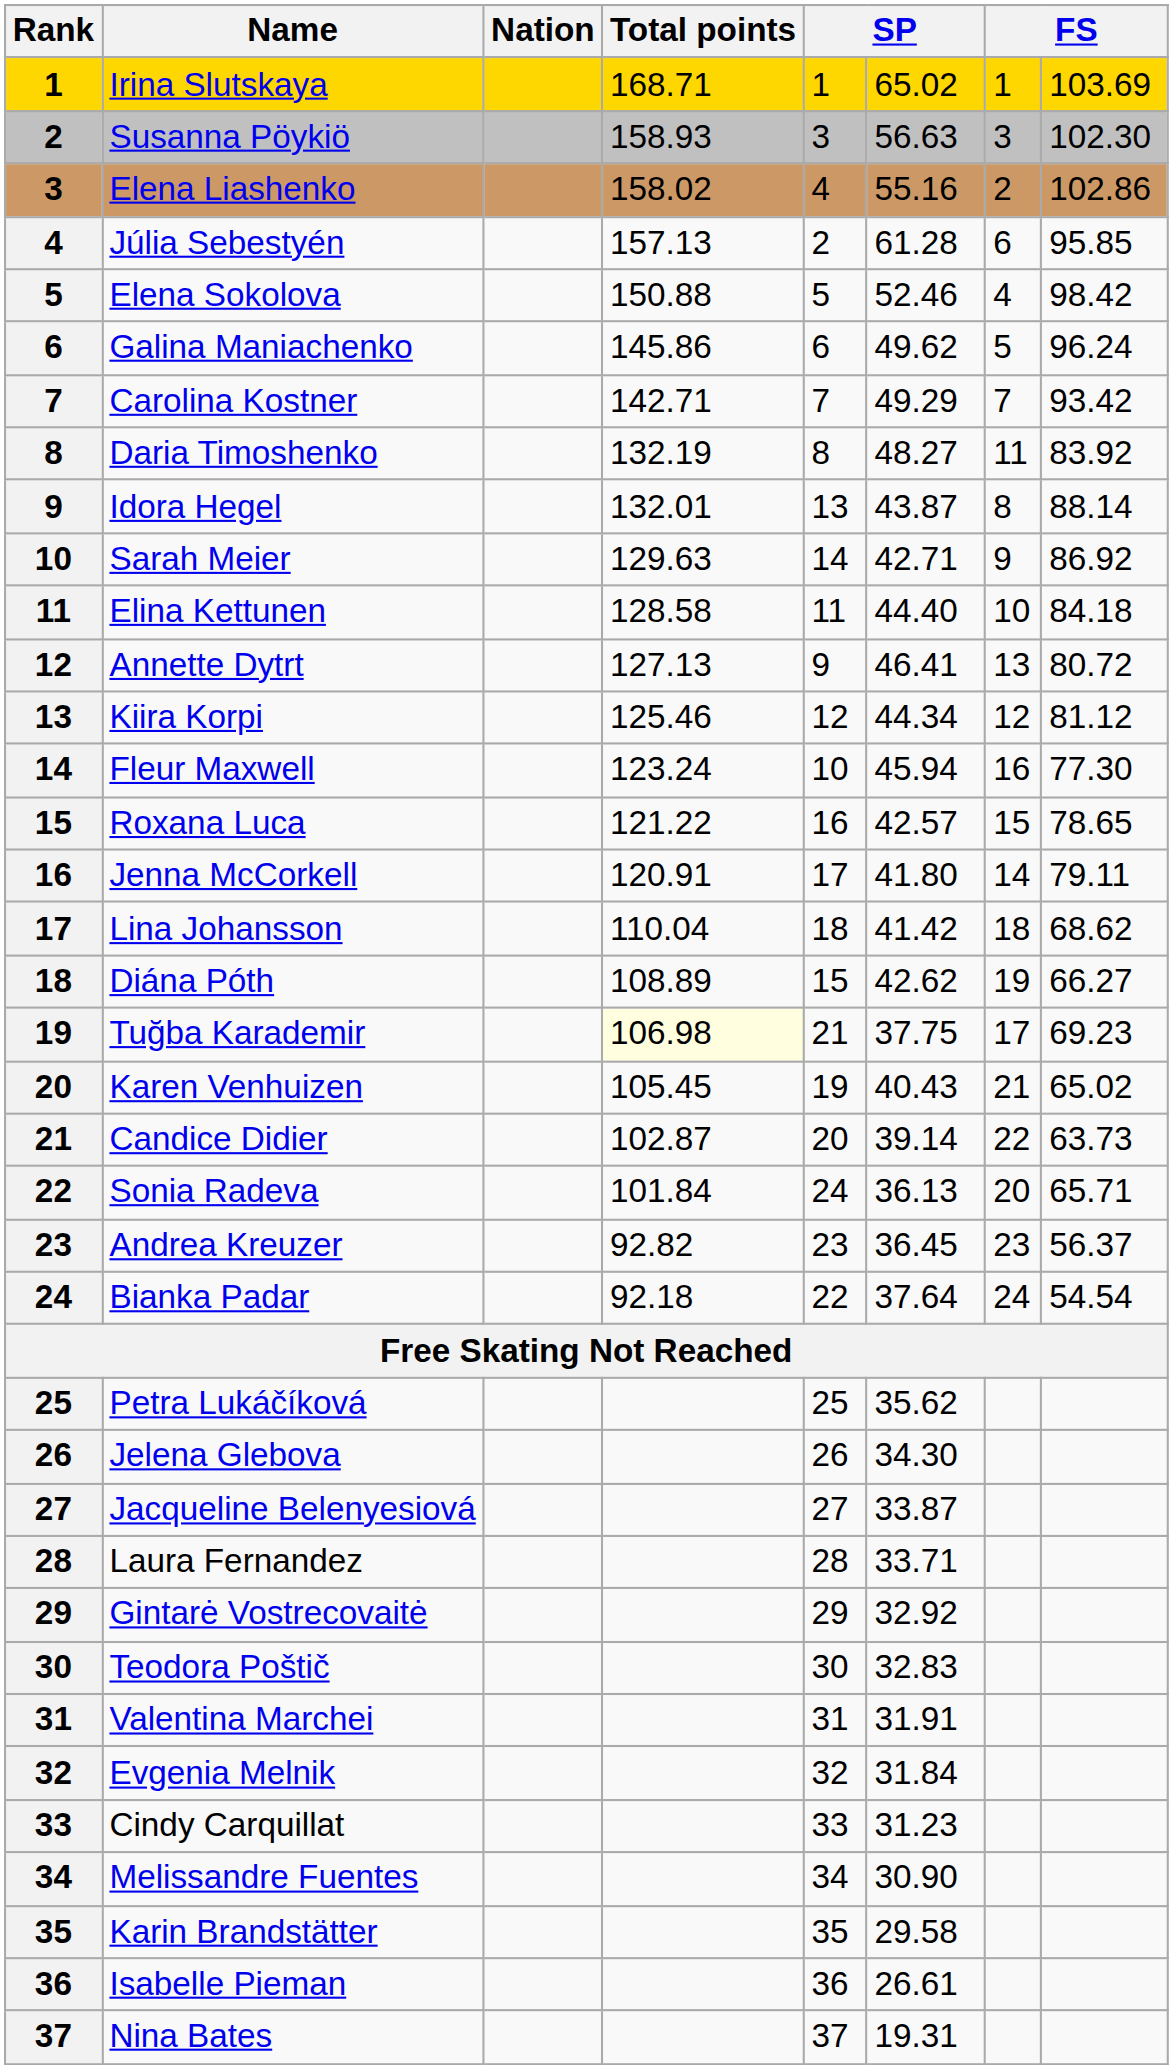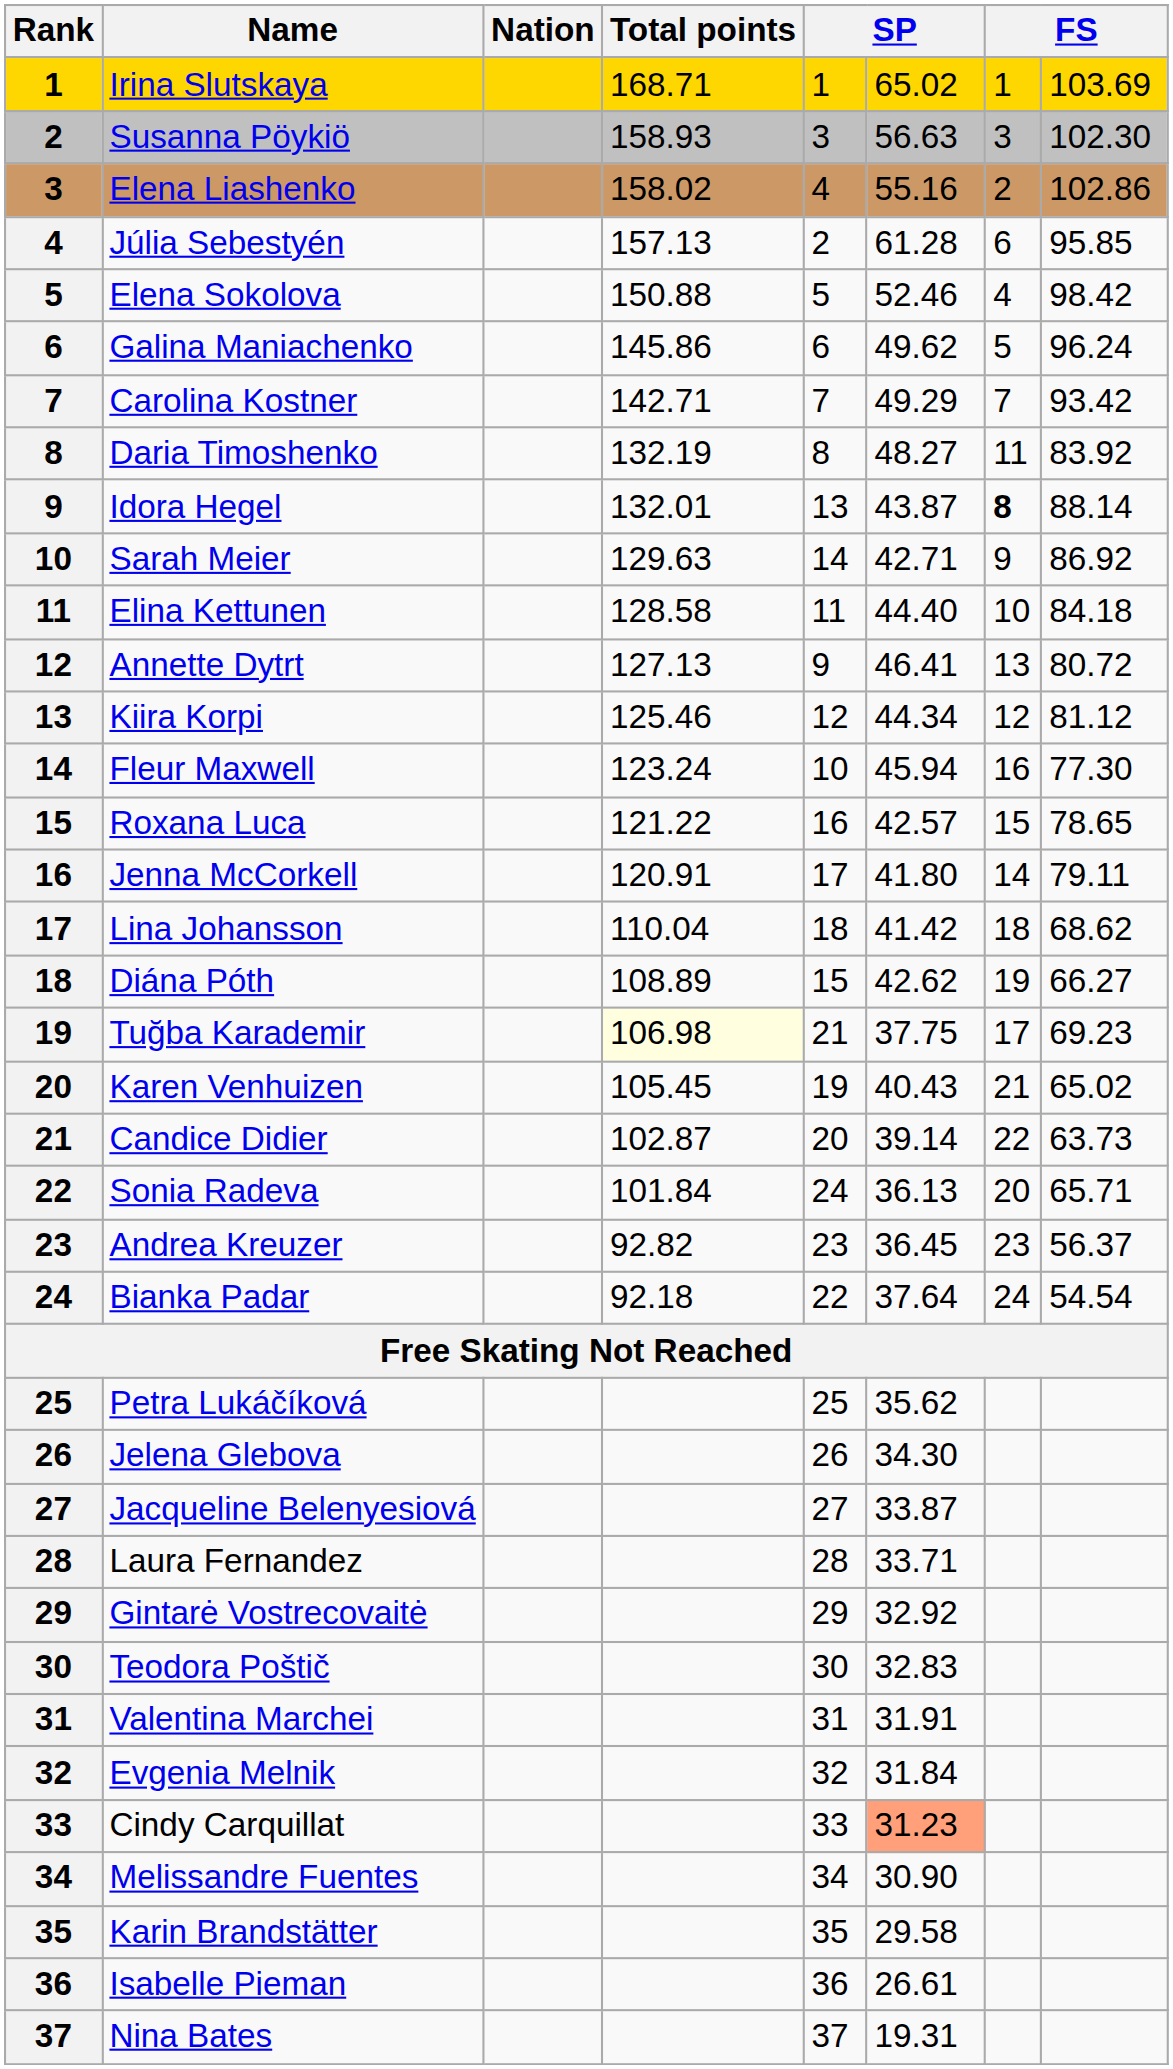(1002, 505) normal -> (1002, 505) bold
(916, 1825) no background -> (916, 1825) lightsalmon background
